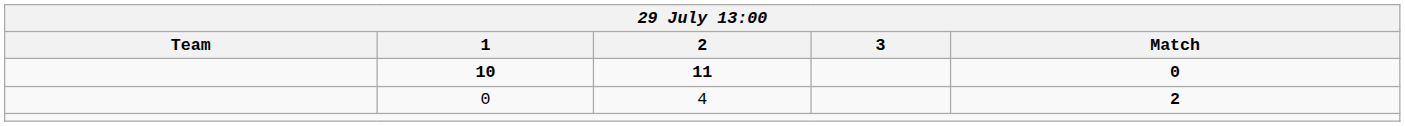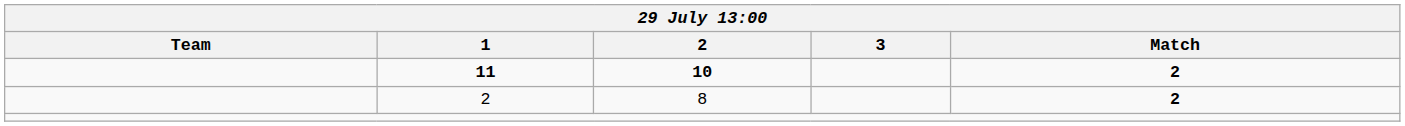(485, 72) 10 -> (485, 72) 11
(702, 72) 11 -> (702, 72) 10
(1175, 72) 0 -> (1175, 72) 2
(485, 100) 0 -> (485, 100) 2
(702, 100) 4 -> (702, 100) 8
